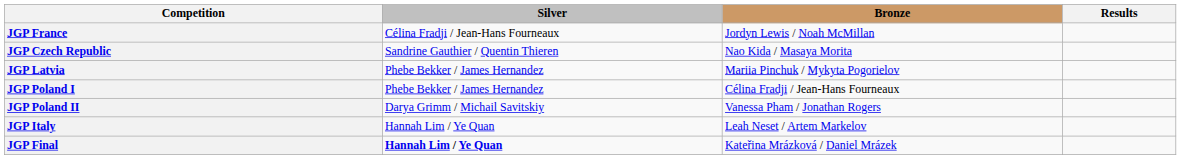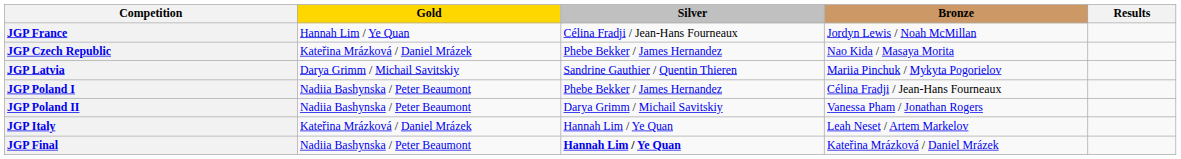+ column: (429, 13)
(472, 51) Sandrine Gauthier / Quentin Thieren -> (643, 51) Phebe Bekker / James Hernandez
(464, 70) Phebe Bekker / James Hernandez -> (650, 70) Sandrine Gauthier / Quentin Thieren
